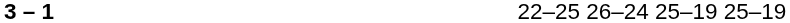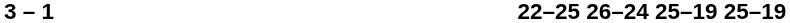(652, 11) normal -> (652, 11) bold
